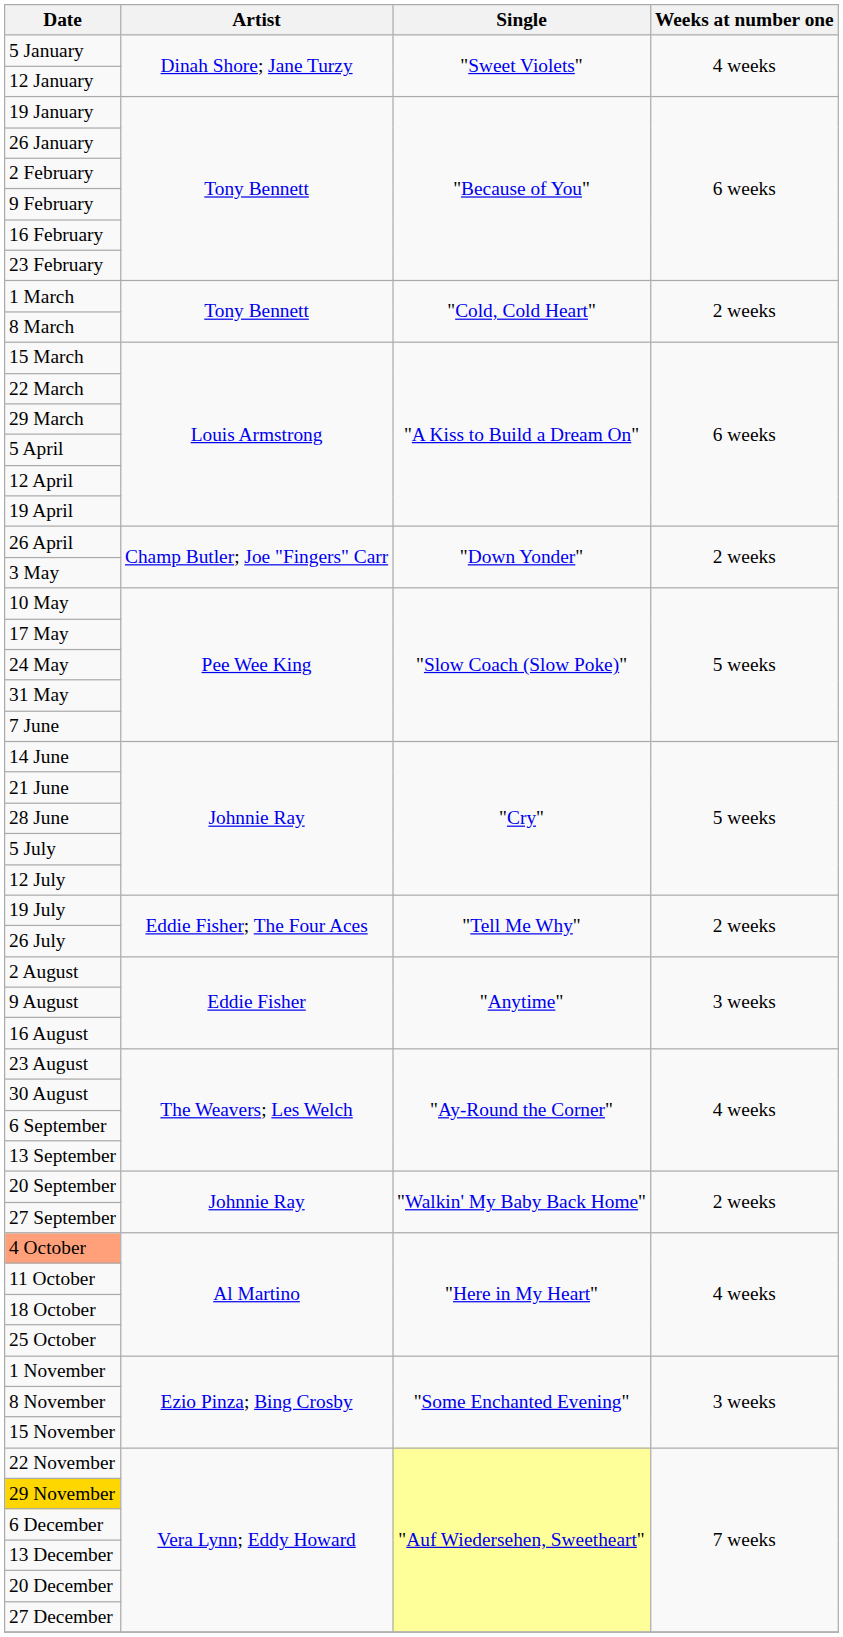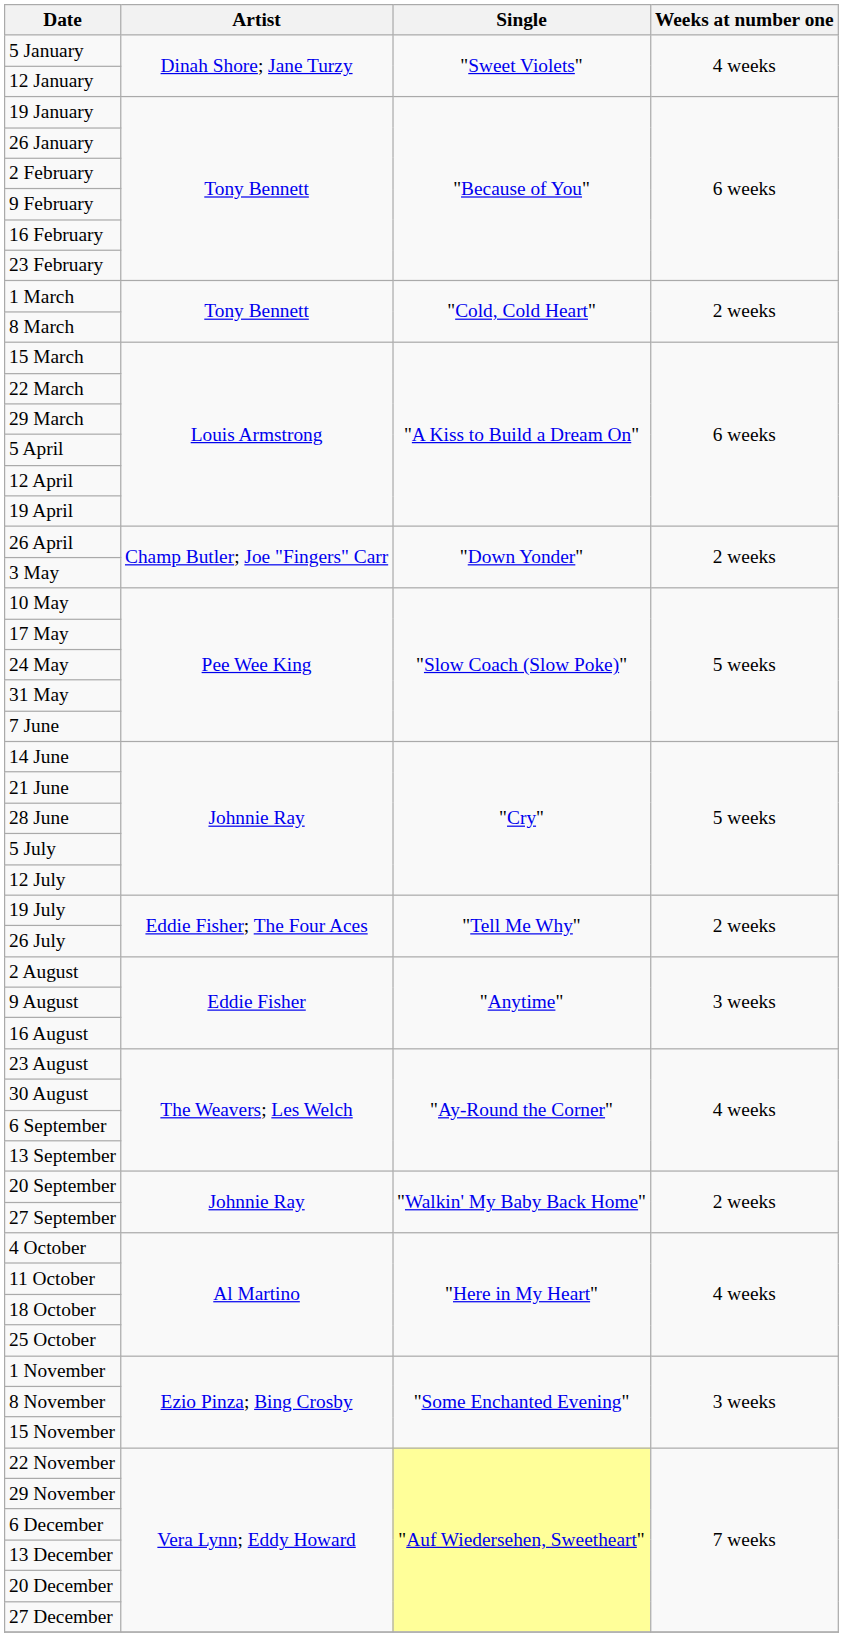(48, 1248) lightsalmon background -> (48, 1248) no background
(62, 1493) gold background -> (62, 1493) no background
